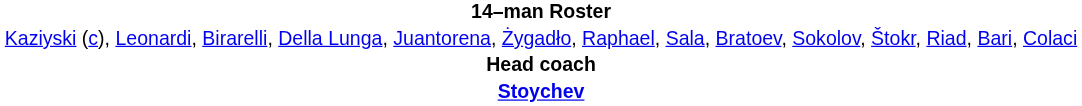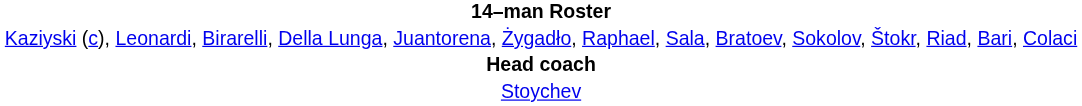(541, 92) bold -> (541, 92) normal
